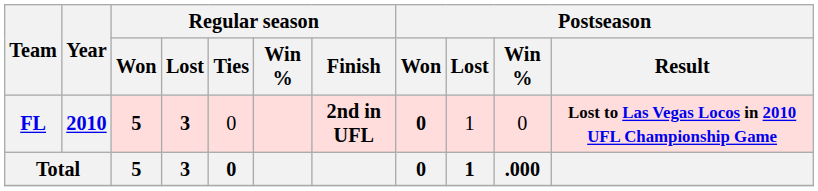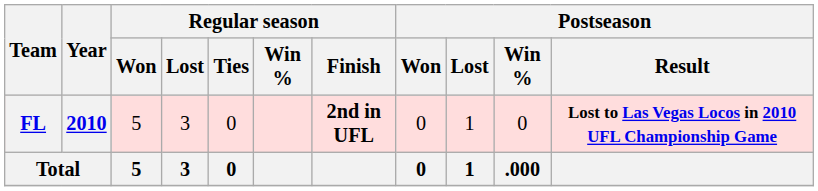(136, 123) bold -> (136, 123) normal
(185, 123) bold -> (185, 123) normal
(421, 123) bold -> (421, 123) normal
